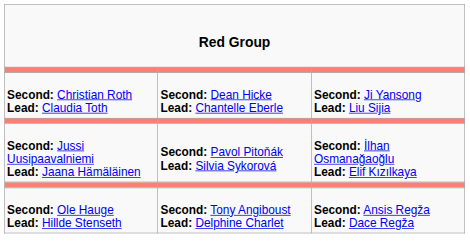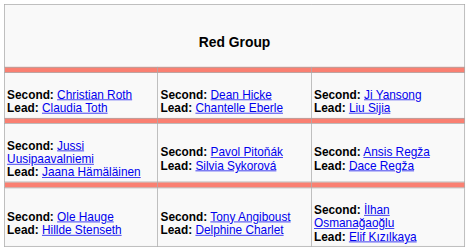(365, 159) Second: İlhan Osmanağaoğlu Lead: Elif Kızılkaya -> (372, 159) Second: Ansis Regža Lead: Dace Regža
(372, 217) Second: Ansis Regža Lead: Dace Regža -> (365, 223) Second: İlhan Osmanağaoğlu Lead: Elif Kızılkaya
